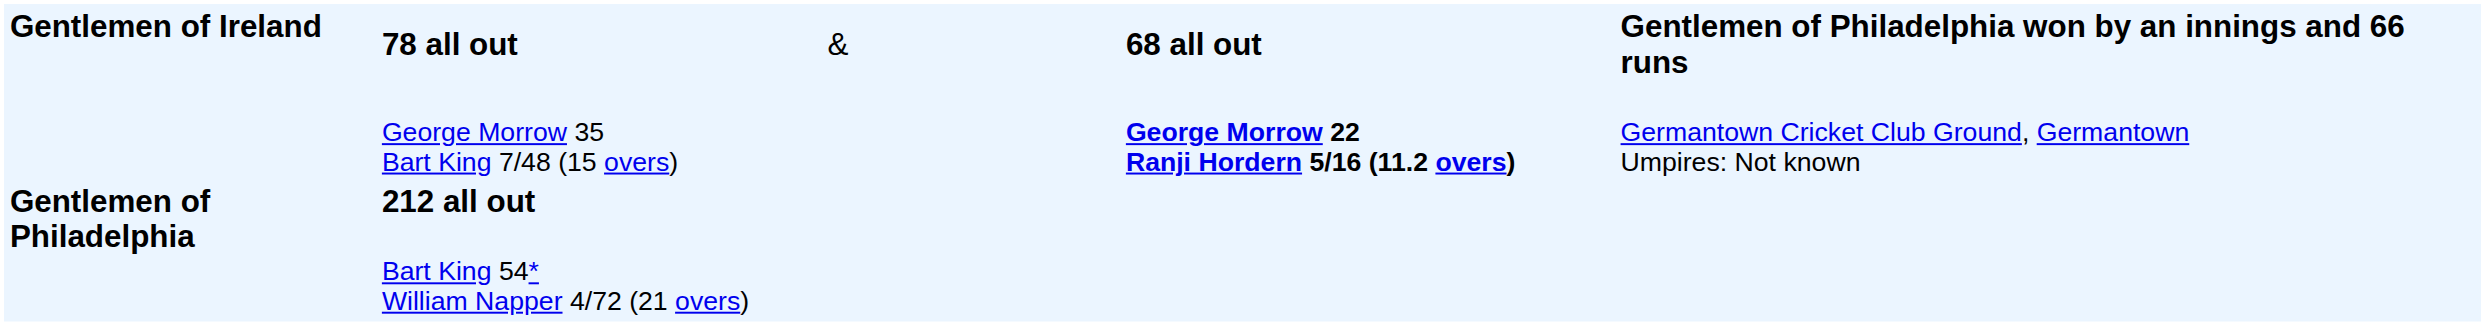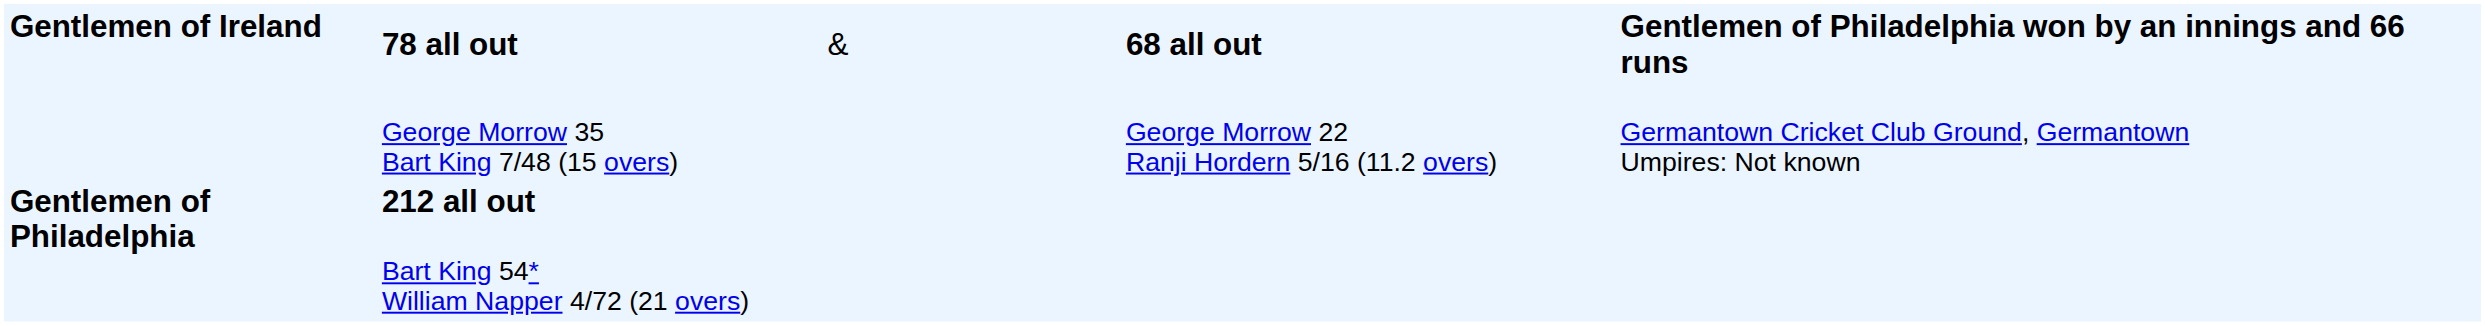(1321, 147) bold -> (1312, 147) normal
